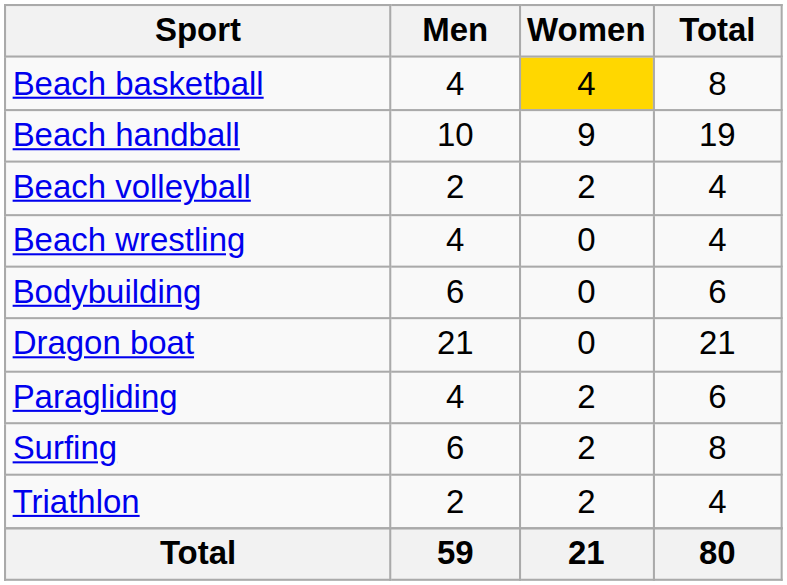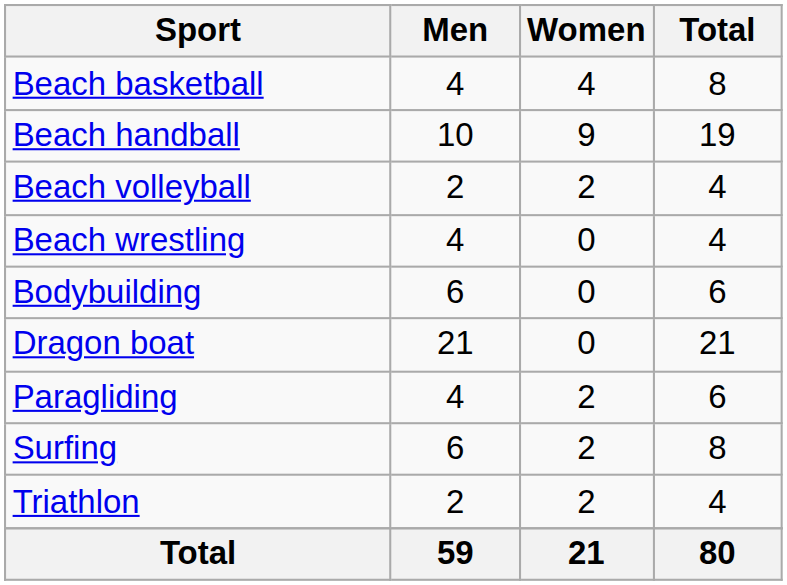(586, 82) gold background -> (586, 82) no background
